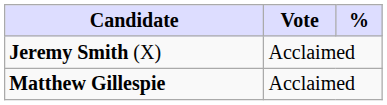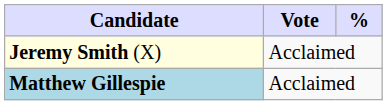(85, 52) no background -> (85, 52) lightyellow background
(87, 83) no background -> (87, 83) lightblue background
